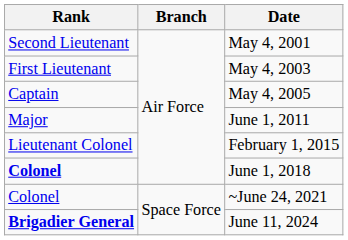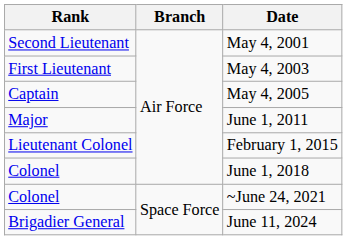(35, 171) bold -> (34, 171) normal
(71, 222) bold -> (66, 222) normal
